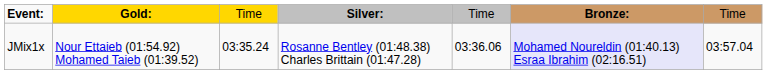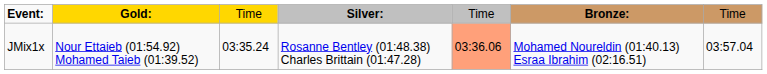(478, 46) no background -> (478, 46) lightsalmon background
(597, 53) lavender background -> (597, 53) no background
